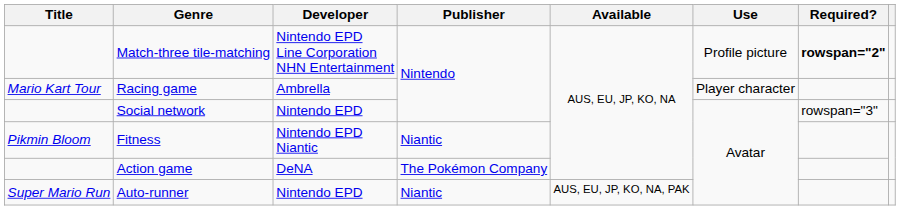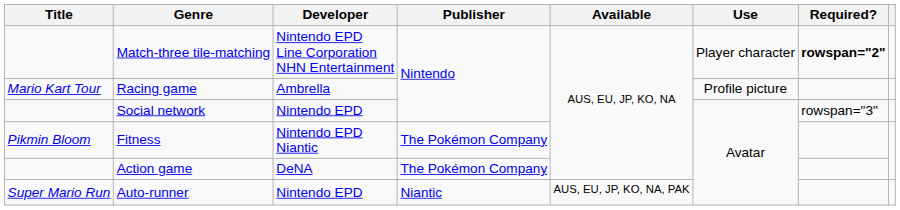(745, 52) Profile picture -> (745, 52) Player character
(745, 89) Player character -> (745, 89) Profile picture
(421, 139) Niantic -> (474, 139) The Pokémon Company
